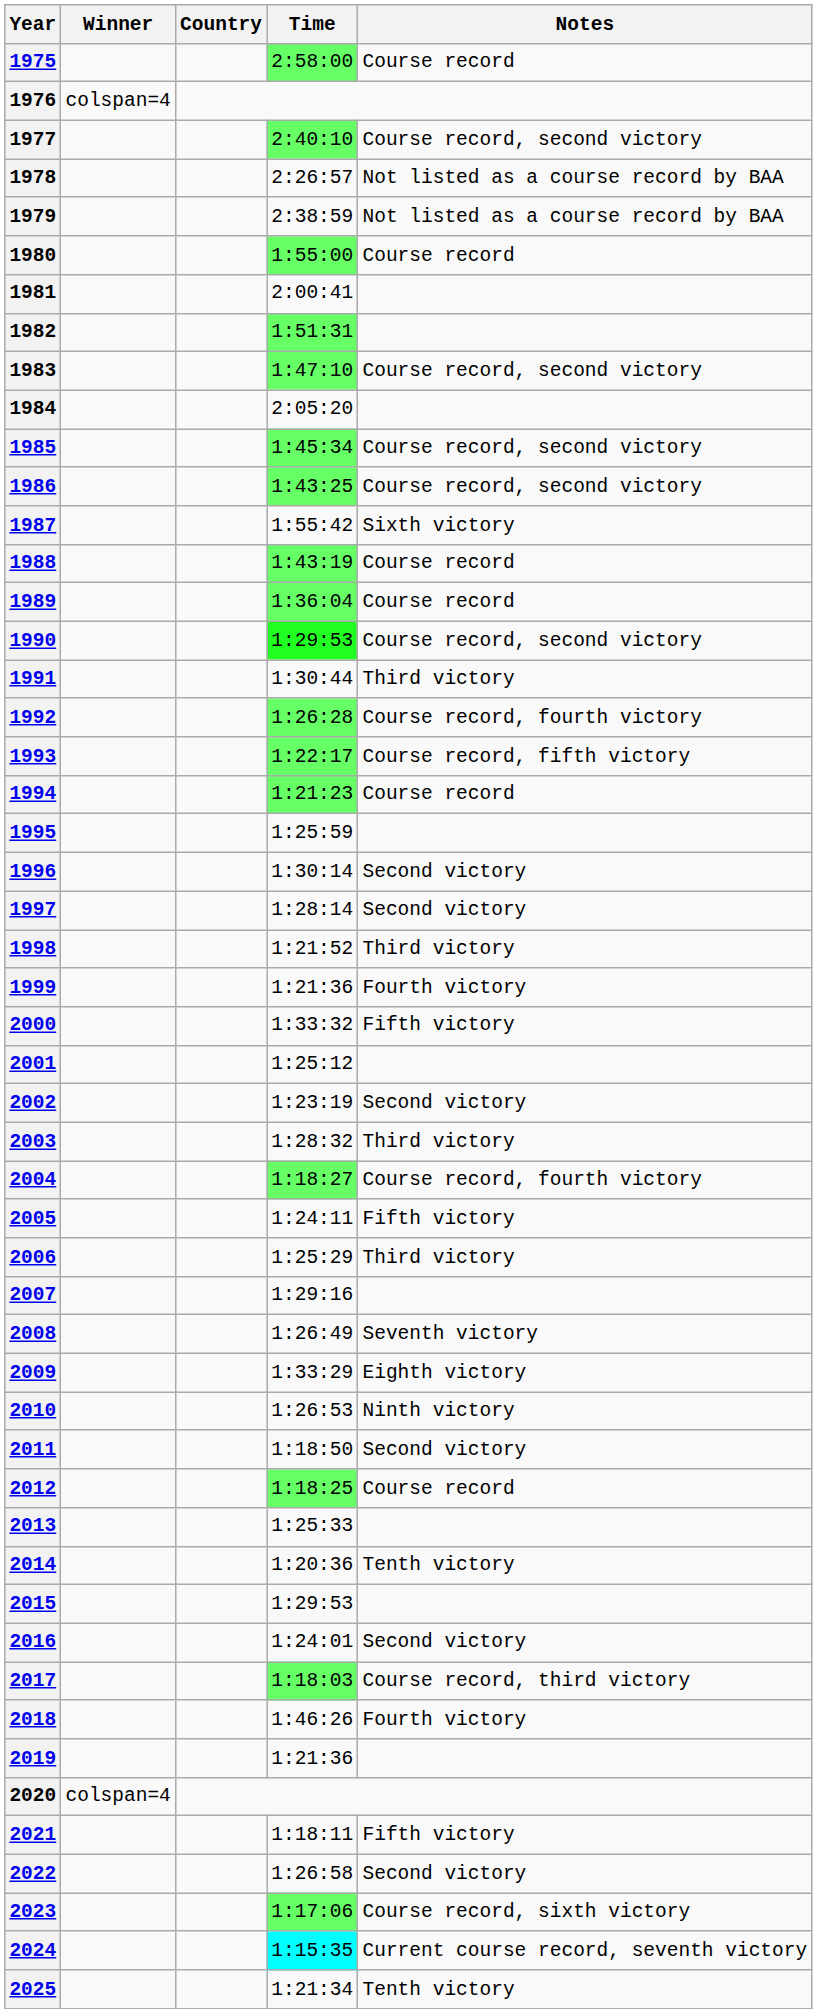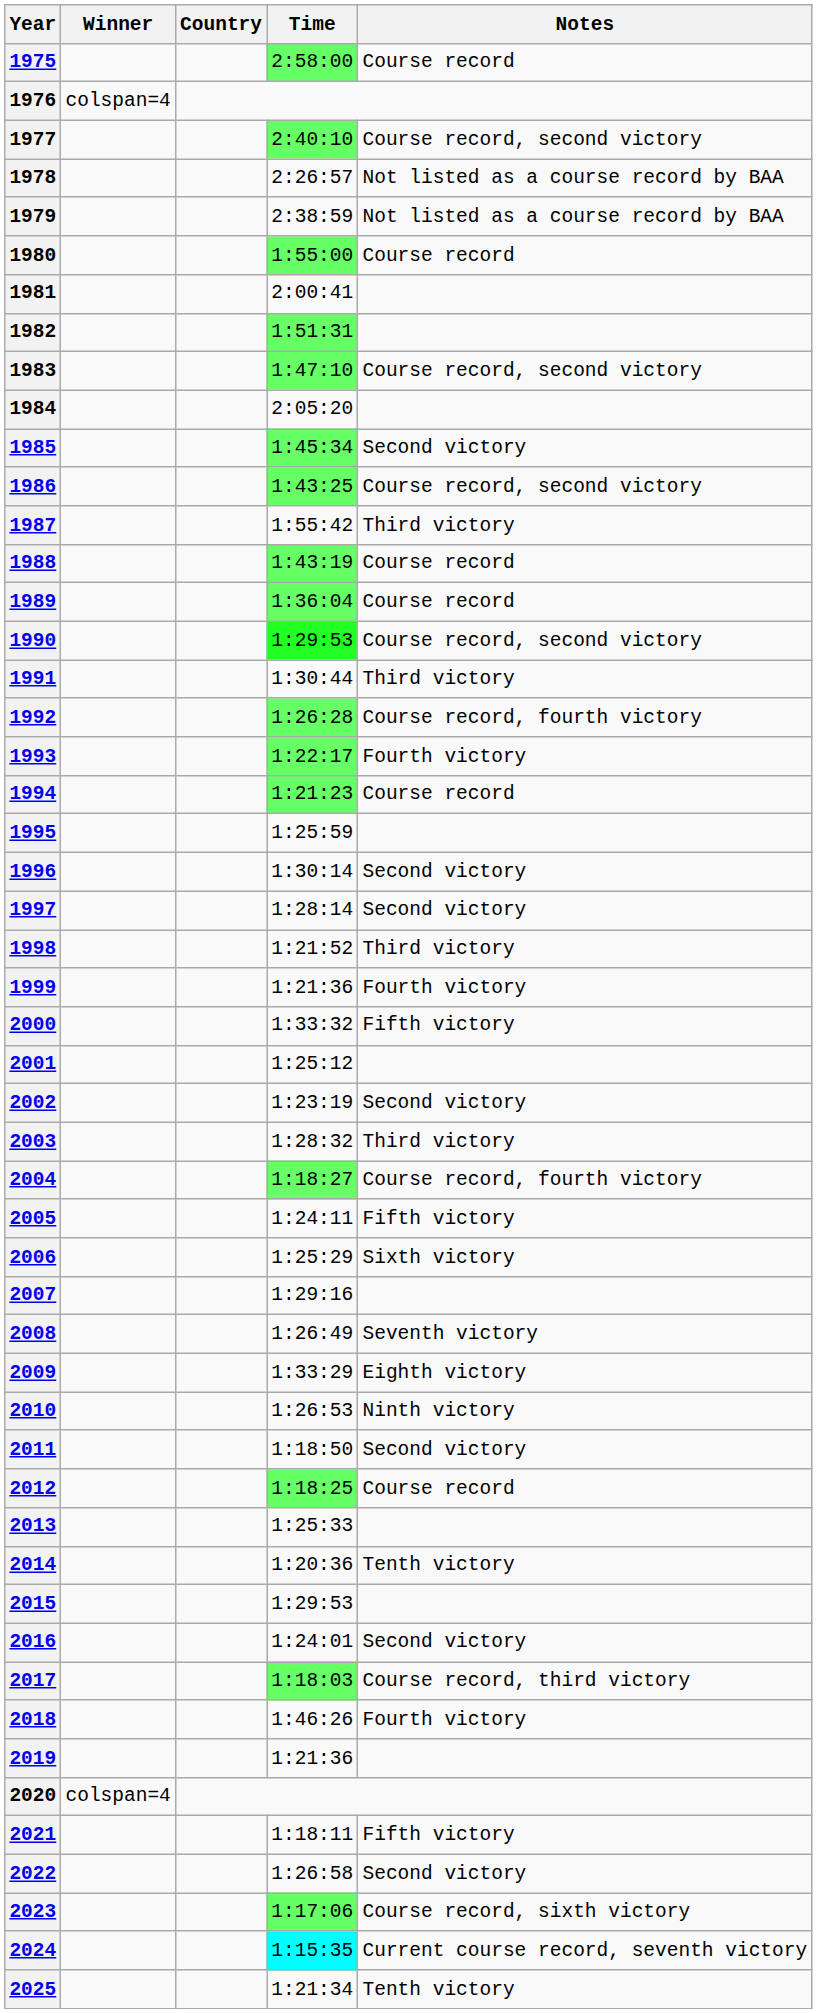(532, 447) Course record, second victory -> (444, 447) Second victory
(439, 525) Sixth victory -> (439, 525) Third victory
(526, 756) Course record, fifth victory -> (444, 756) Fourth victory
(439, 1257) Third victory -> (439, 1257) Sixth victory
